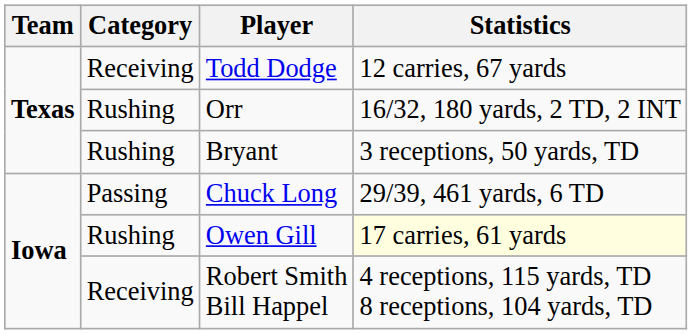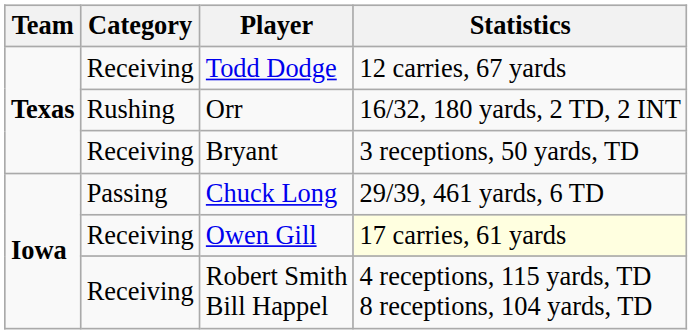(131, 151) Rushing -> (140, 151) Receiving
(131, 235) Rushing -> (140, 235) Receiving
